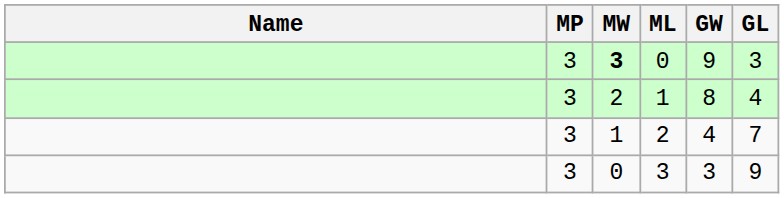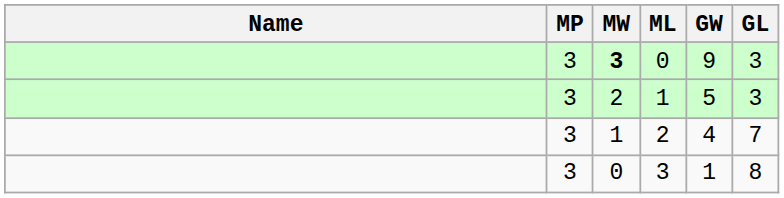(709, 99) 8 -> (709, 99) 5
(755, 99) 4 -> (755, 99) 3
(709, 174) 3 -> (709, 174) 1
(755, 174) 9 -> (755, 174) 8
